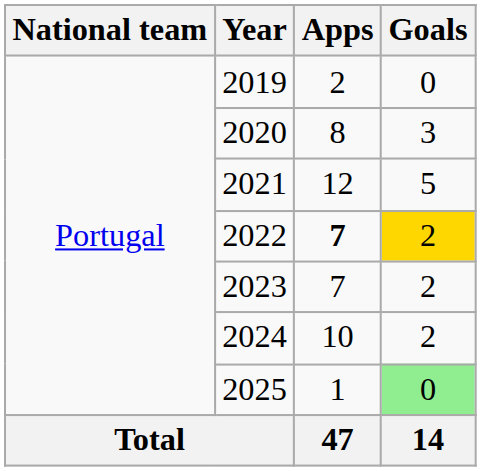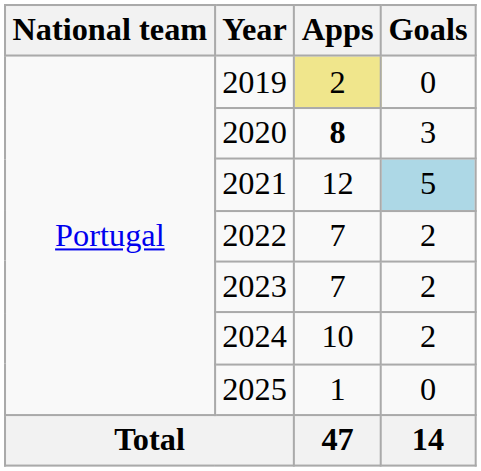(338, 81) no background -> (338, 81) khaki background
(338, 132) normal -> (338, 132) bold
(428, 183) no background -> (428, 183) lightblue background
(338, 235) bold -> (338, 235) normal
(428, 235) gold background -> (428, 235) no background
(428, 388) lightgreen background -> (428, 388) no background
